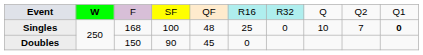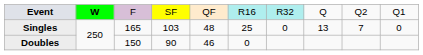(133, 28) 168 -> (133, 28) 165
(171, 28) 100 -> (171, 28) 103
(323, 28) 10 -> (323, 28) 13
(399, 28) bold -> (399, 28) normal
(209, 43) 45 -> (209, 43) 46
